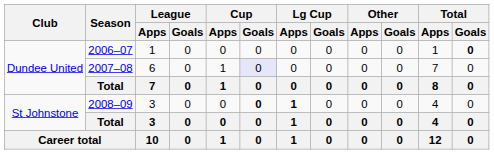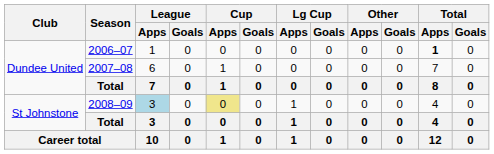(435, 50) normal -> (435, 50) bold
(471, 50) bold -> (471, 50) normal
(258, 68) lavender background -> (258, 68) no background
(152, 104) no background -> (152, 104) lightblue background
(223, 104) no background -> (223, 104) khaki background
(258, 104) bold -> (258, 104) normal
(294, 104) bold -> (294, 104) normal
